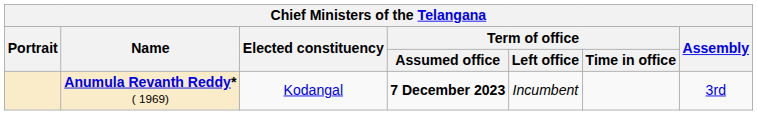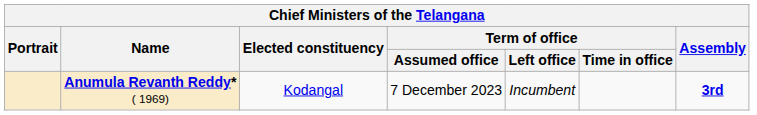(448, 90) bold -> (446, 90) normal
(716, 90) normal -> (713, 90) bold
